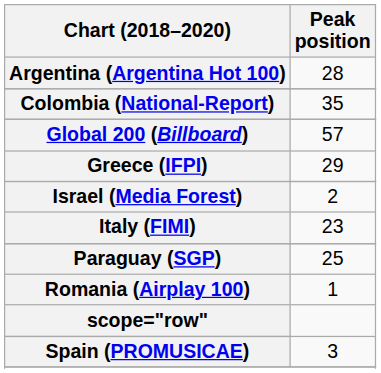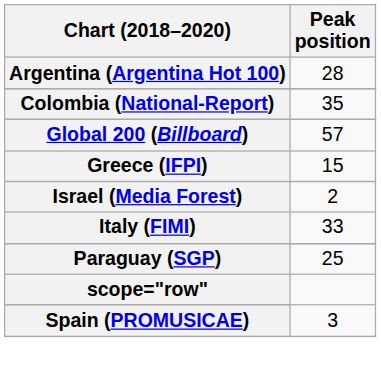(333, 165) 29 -> (333, 165) 15
(333, 227) 23 -> (333, 227) 33
- row: (147, 289)
